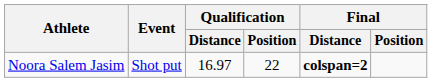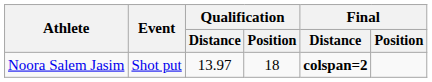(215, 65) 16.97 -> (215, 65) 13.97
(272, 65) 22 -> (272, 65) 18
